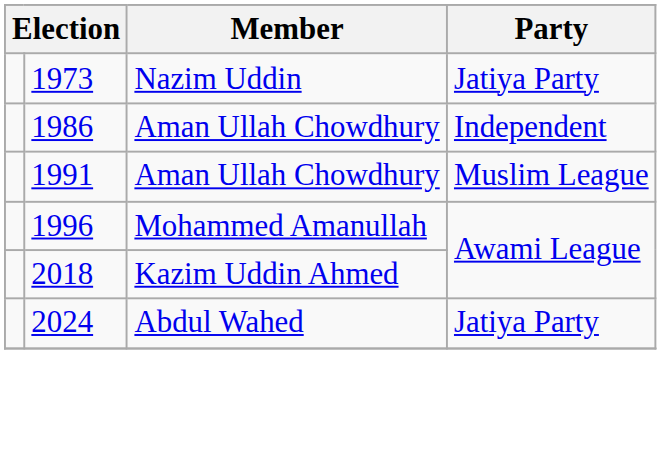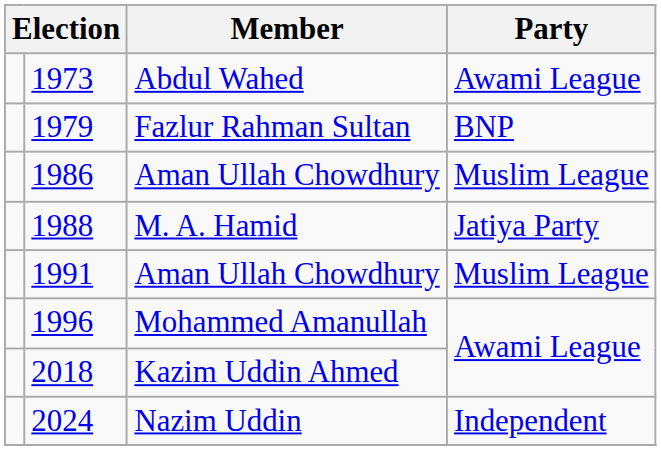(218, 77) Nazim Uddin -> (219, 77) Abdul Wahed
(526, 77) Jatiya Party -> (547, 77) Awami League
+ row: (62, 126)
(530, 126) Independent -> (551, 175) Muslim League
+ row: (62, 224)
(219, 322) Abdul Wahed -> (218, 420) Nazim Uddin
(526, 322) Jatiya Party -> (530, 420) Independent
